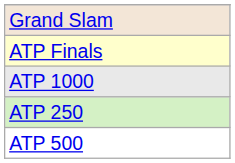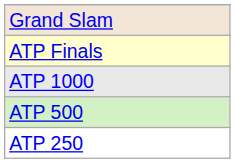(46, 113) ATP 250 -> (46, 113) ATP 500
(46, 143) ATP 500 -> (46, 143) ATP 250
